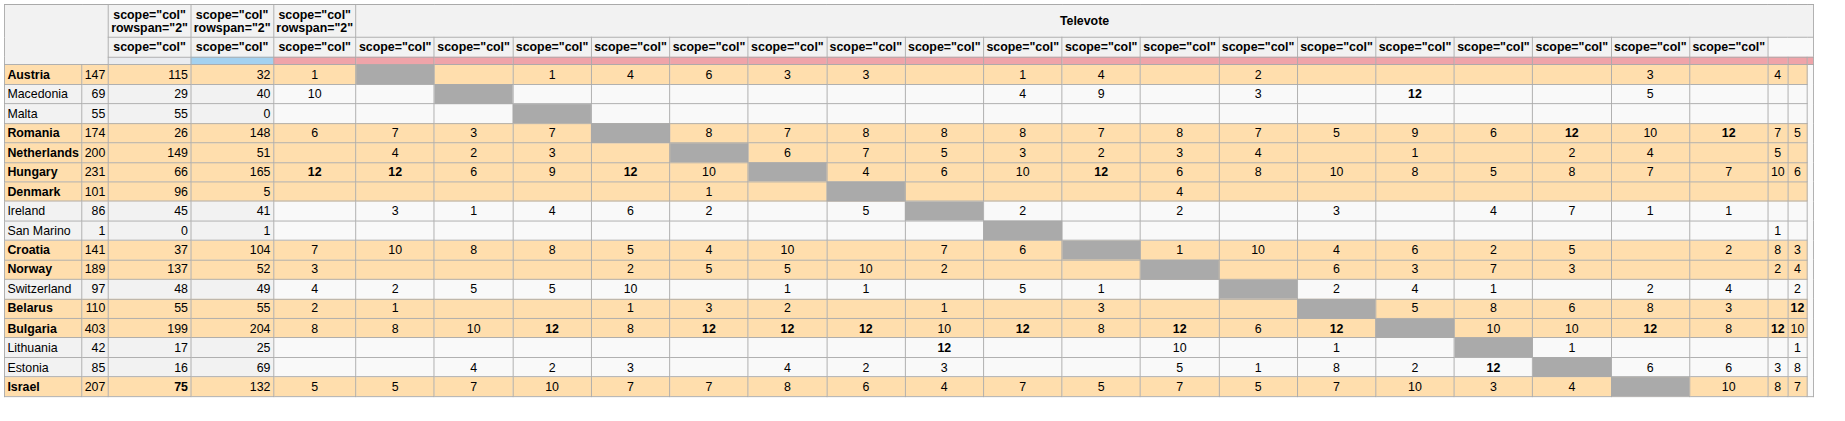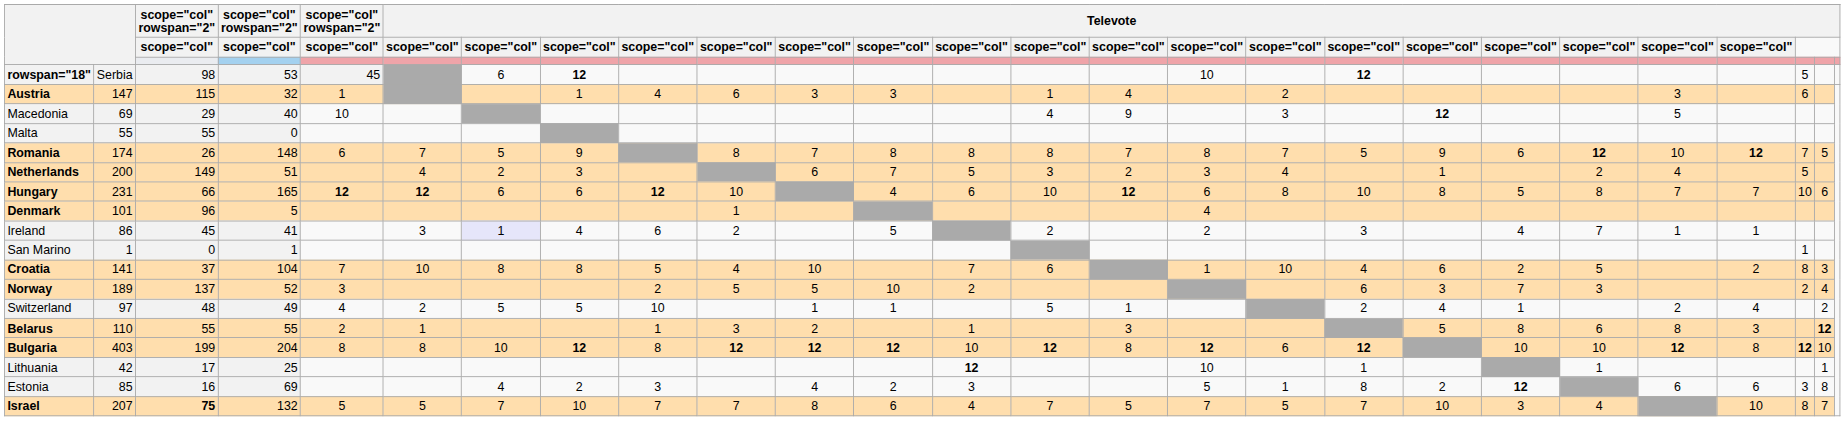+ row: (49, 74)
(1778, 74) 4 -> (1805, 94) 6
(474, 133) 3 -> (501, 152) 5
(552, 133) 7 -> (579, 152) 9
(552, 172) 9 -> (579, 191) 6
(474, 211) no background -> (501, 230) lavender background
